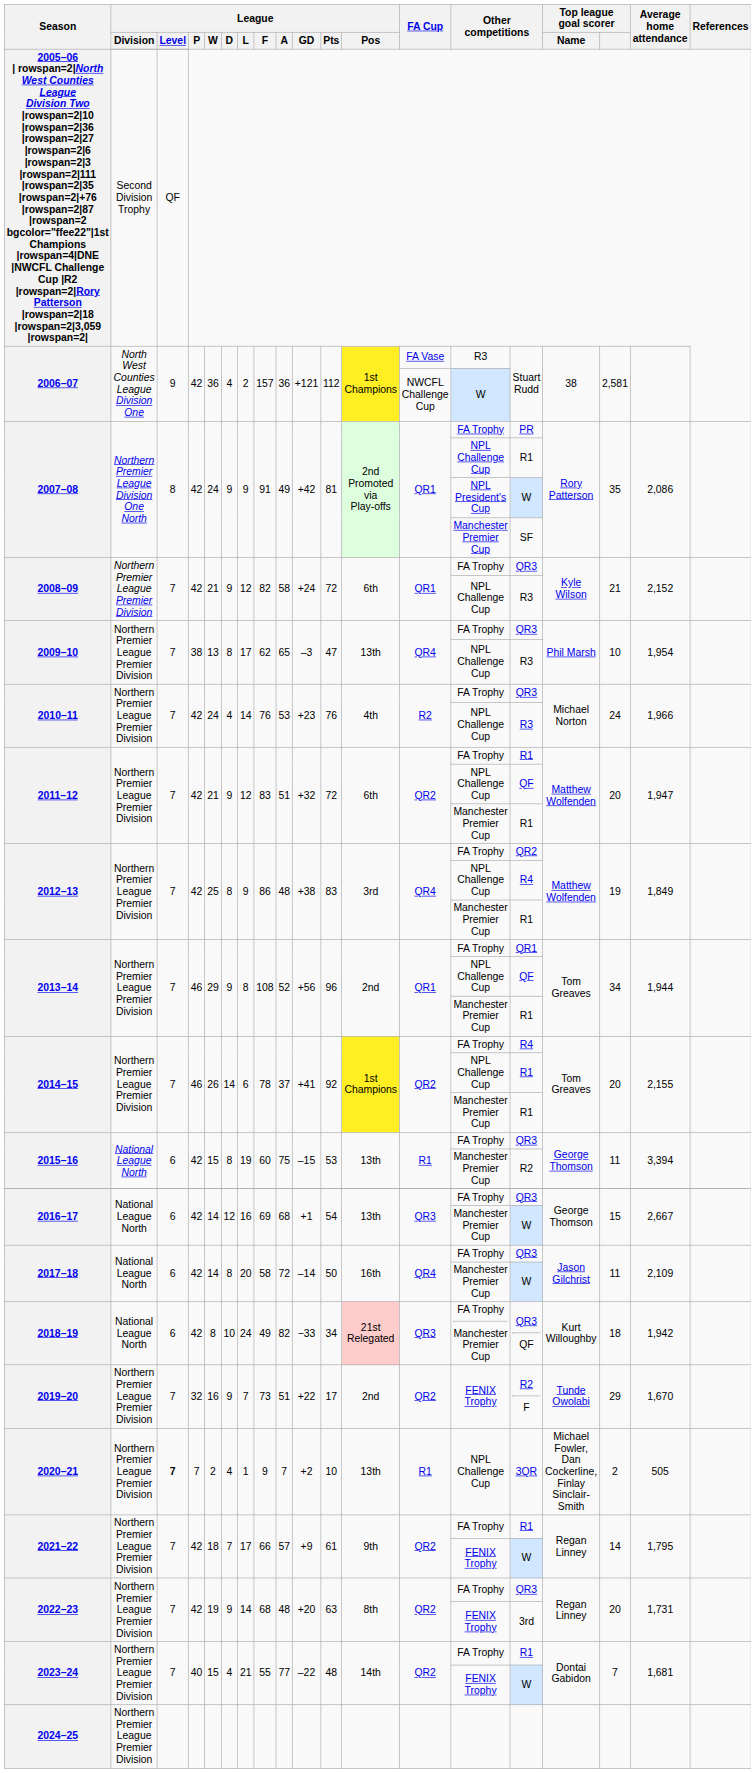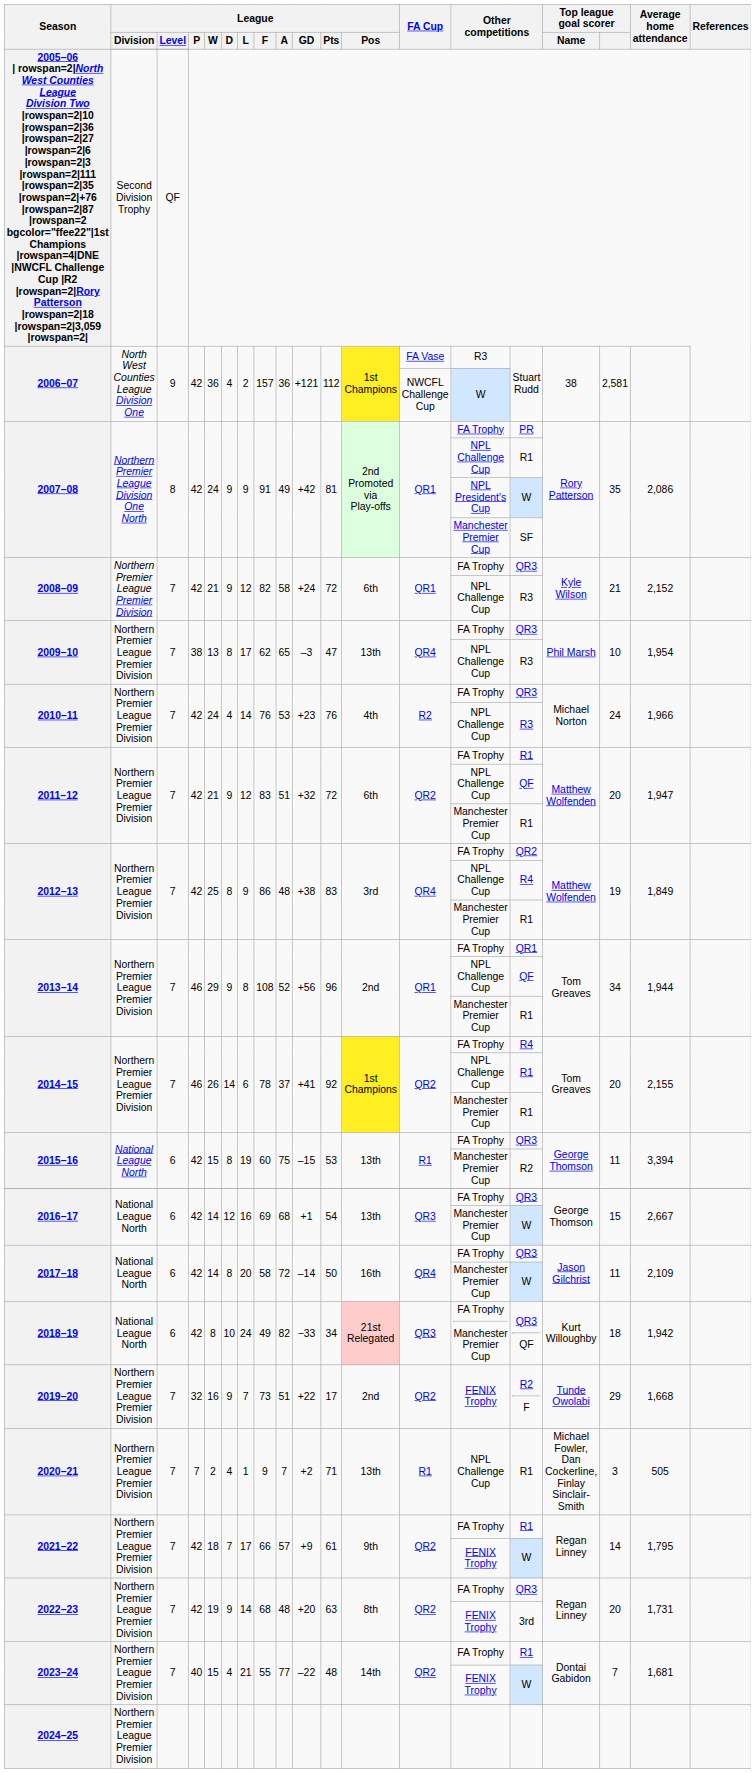(660, 1396) 1,670 -> (660, 1396) 1,668
(173, 1471) bold -> (173, 1471) normal
(331, 1471) 10 -> (331, 1471) 71
(526, 1471) 3QR -> (526, 1471) R1
(615, 1471) 2 -> (615, 1471) 3
